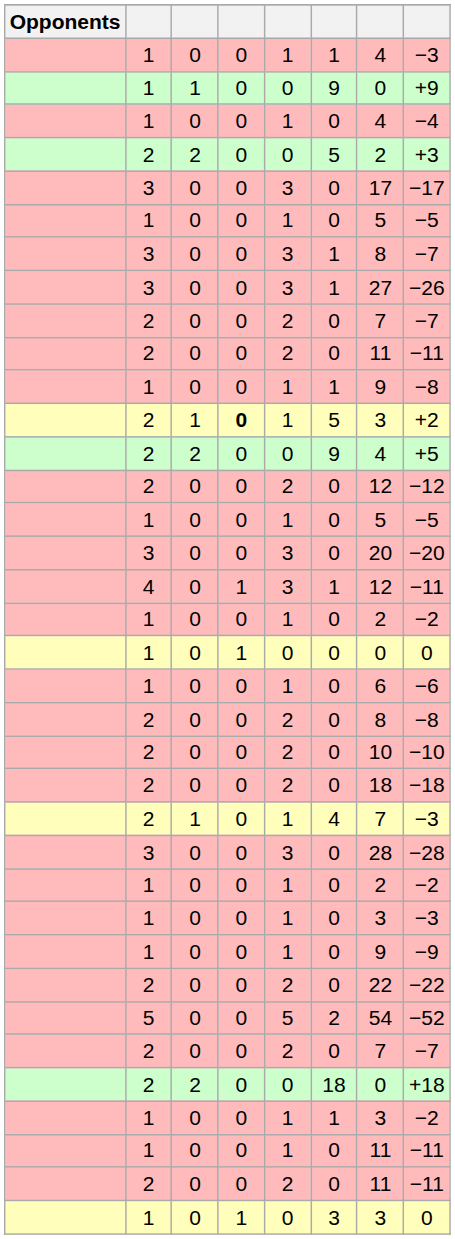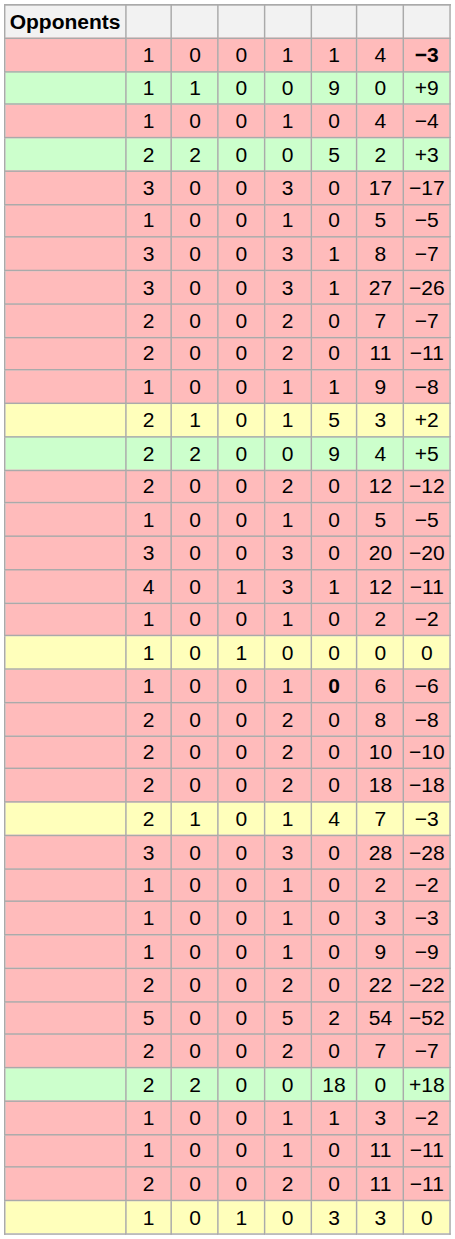(427, 55) normal -> (427, 55) bold
(241, 420) bold -> (241, 420) normal
(334, 686) normal -> (334, 686) bold
